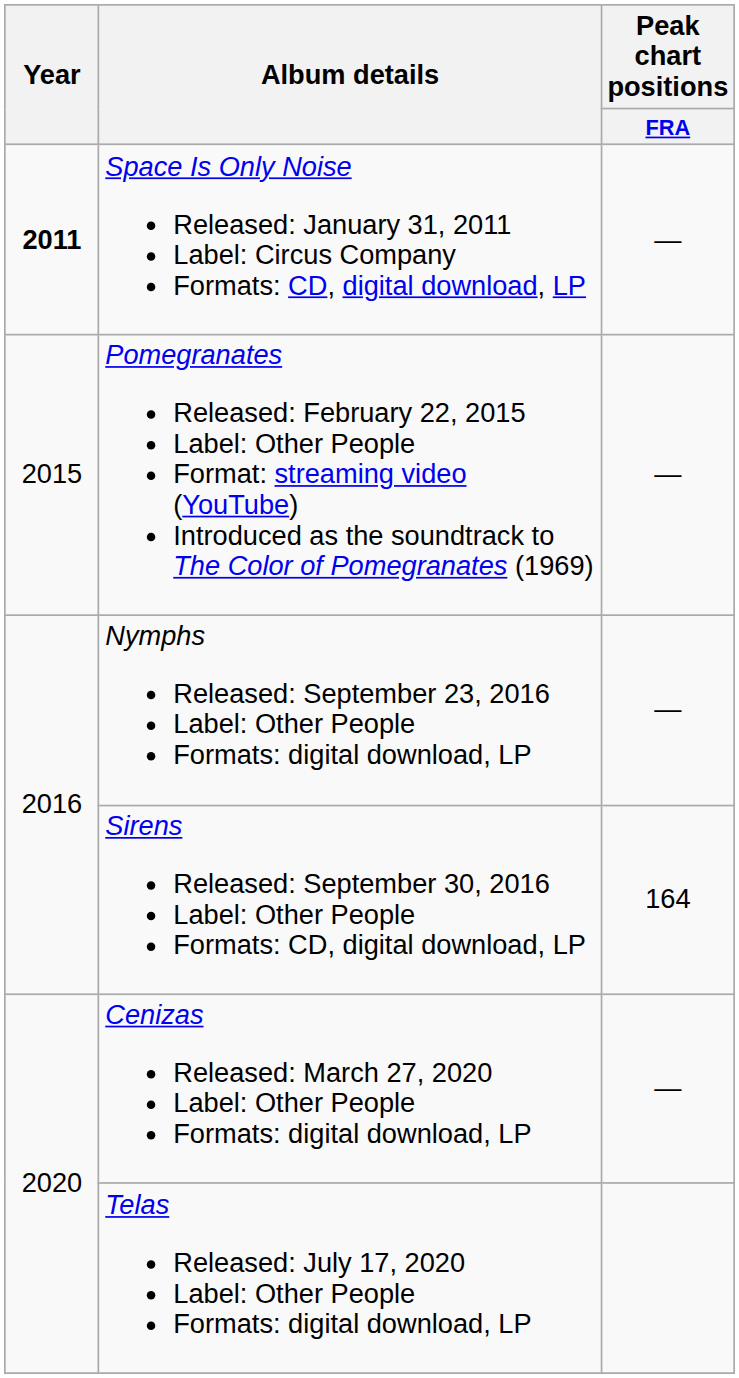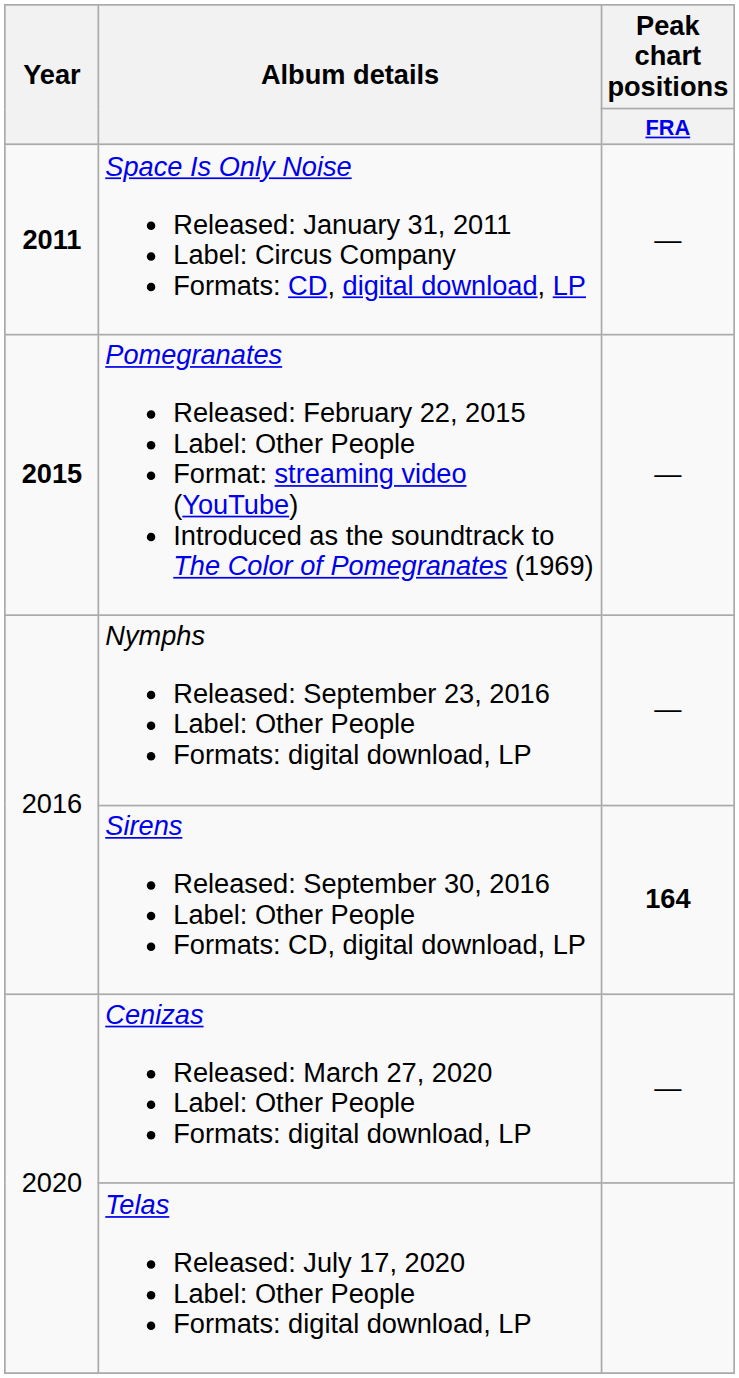(52, 474) normal -> (52, 474) bold
(668, 899) normal -> (668, 899) bold
